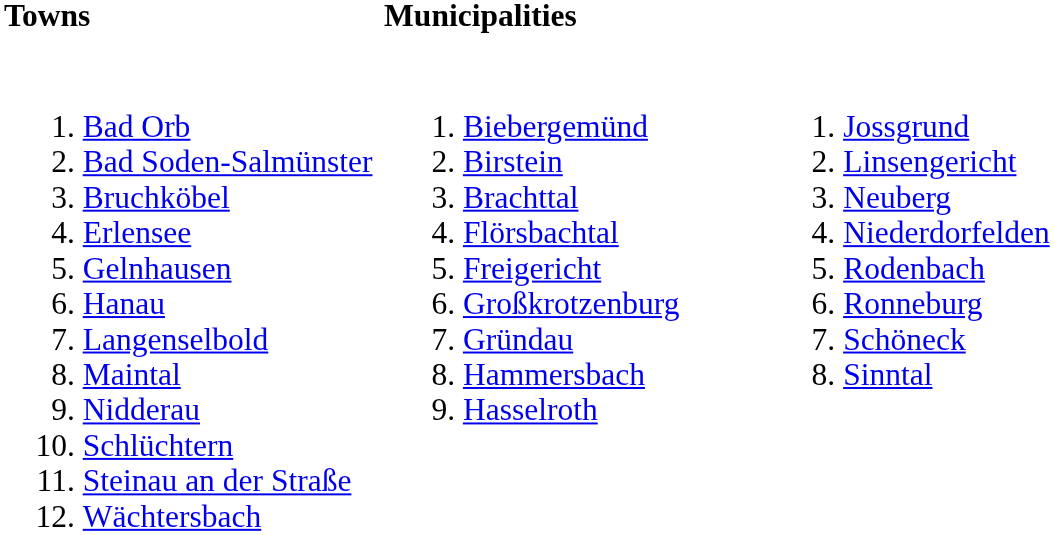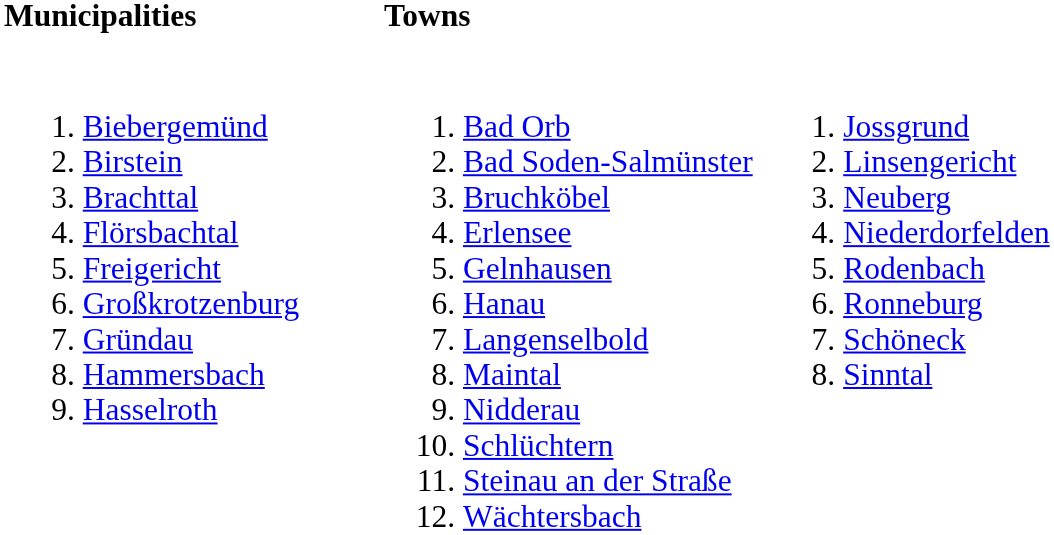columns swapped: (47, 16) <-> (480, 16)
